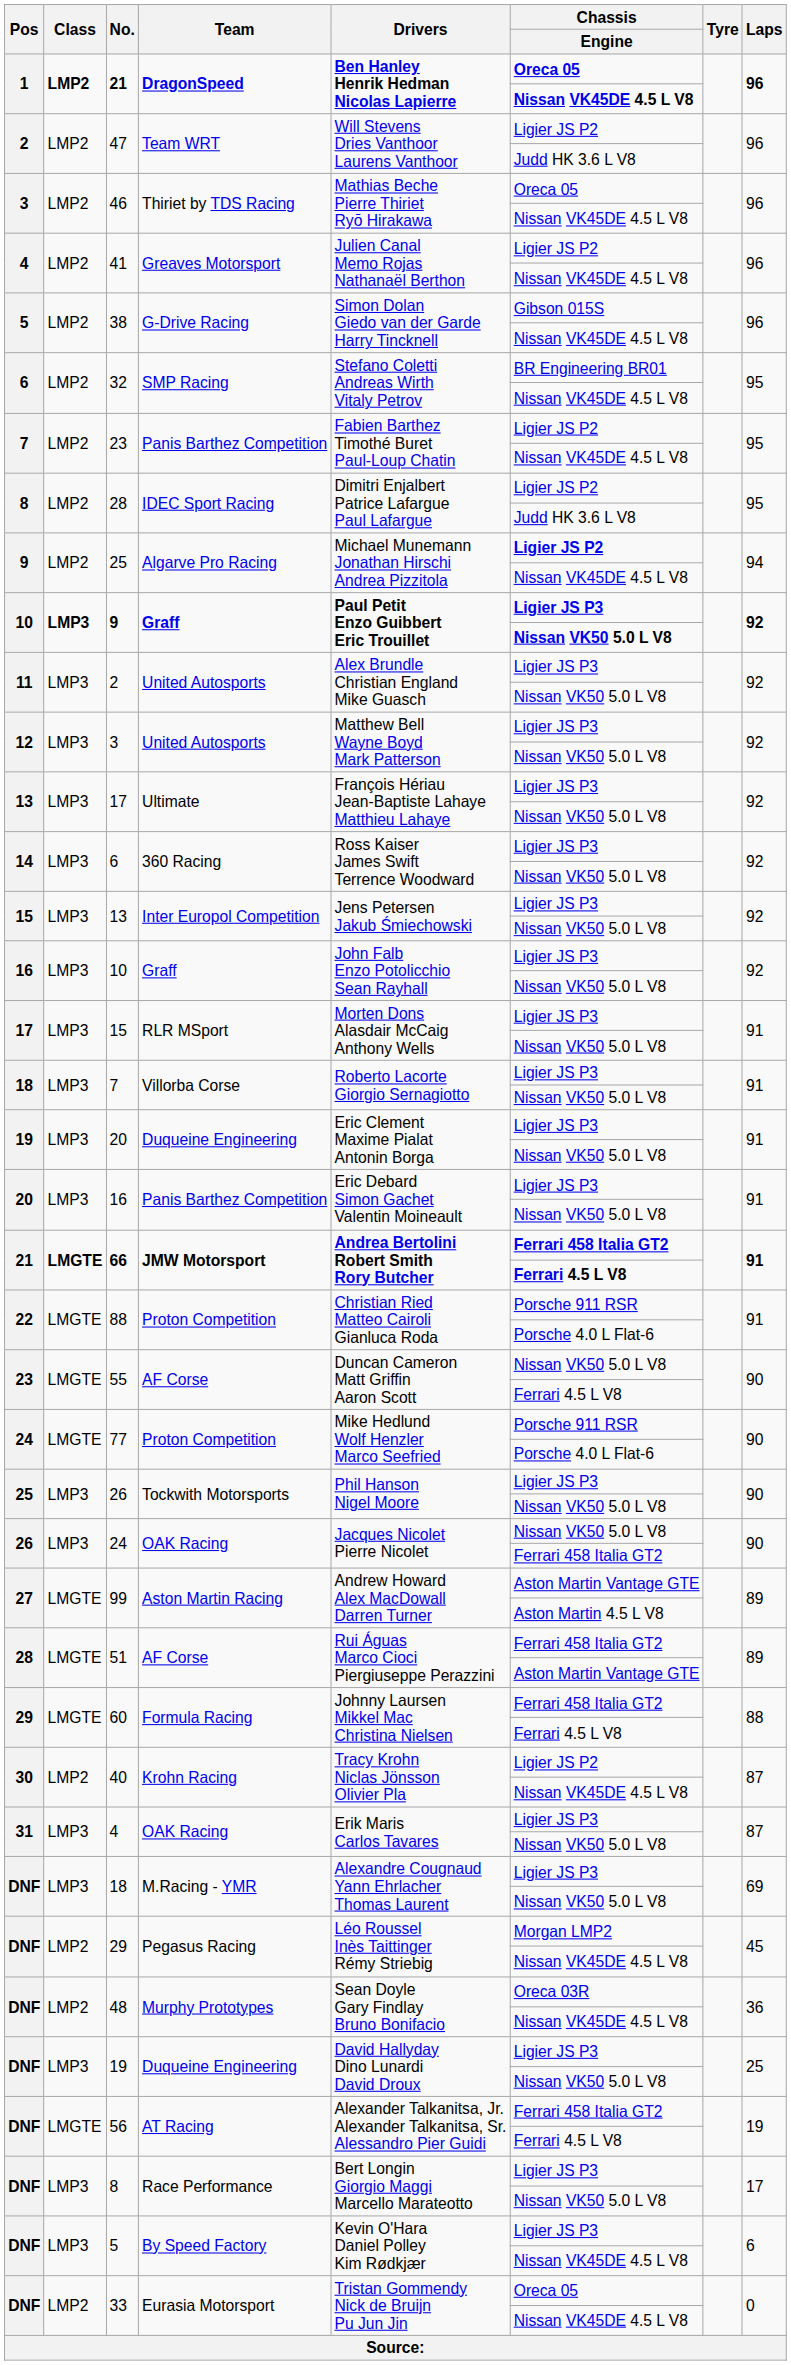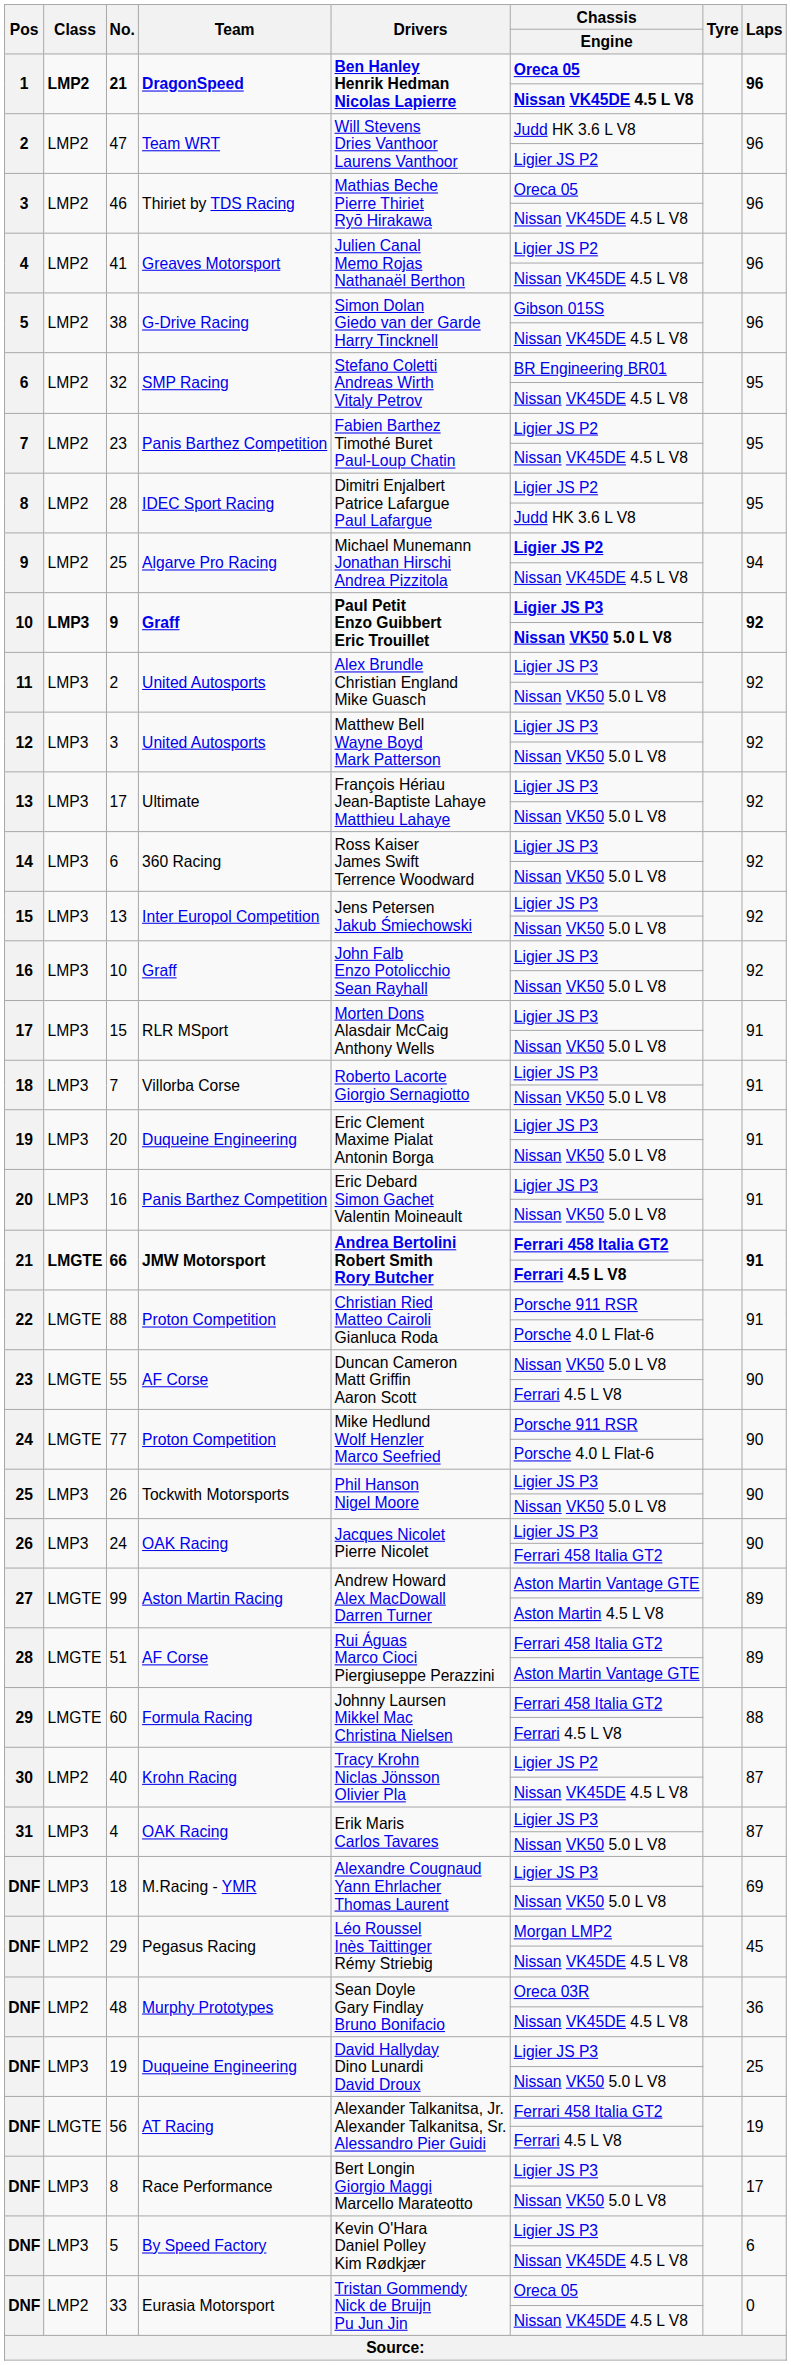(556, 129) Ligier JS P2 -> (575, 129) Judd HK 3.6 L V8
(575, 159) Judd HK 3.6 L V8 -> (556, 159) Ligier JS P2
(590, 1531) Nissan VK50 5.0 L V8 -> (556, 1531) Ligier JS P3
